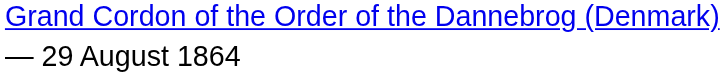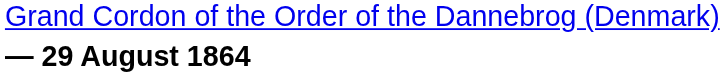(123, 56) normal -> (128, 56) bold
